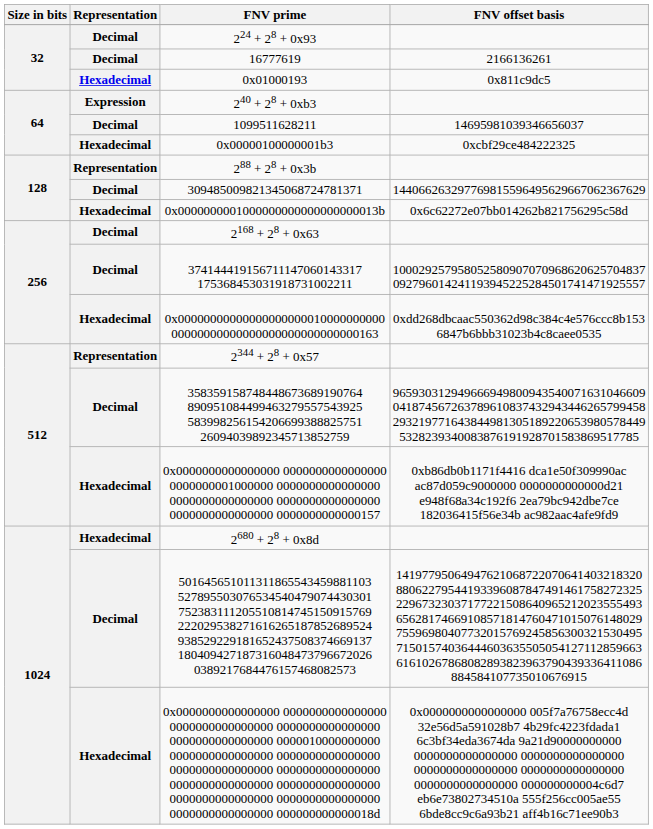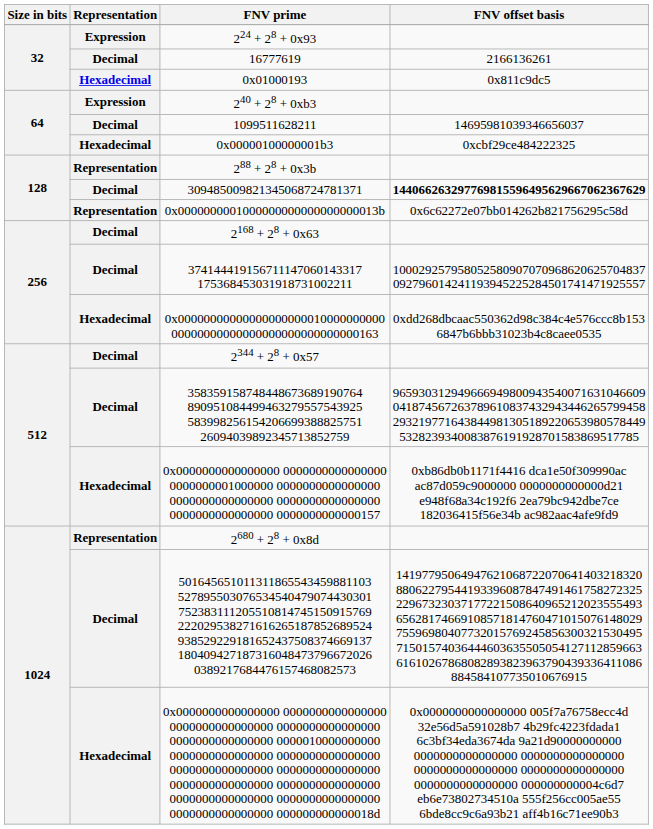(115, 37) Decimal -> (115, 37) Expression
(519, 189) normal -> (519, 189) bold
(115, 210) Hexadecimal -> (115, 210) Representation
(115, 356) Representation -> (115, 356) Decimal
(115, 537) Hexadecimal -> (115, 537) Representation
